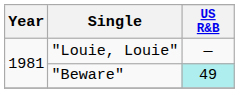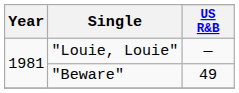(208, 75) paleturquoise background -> (208, 75) no background
